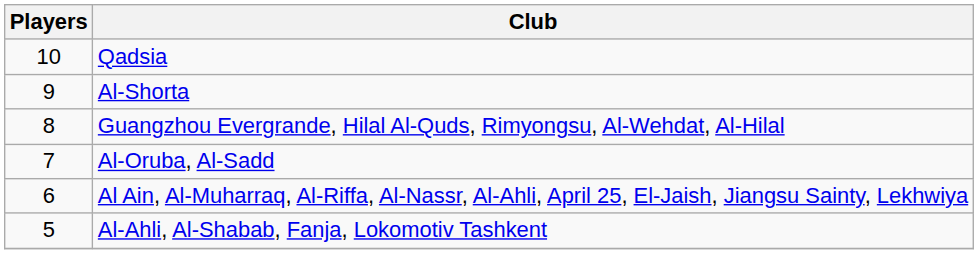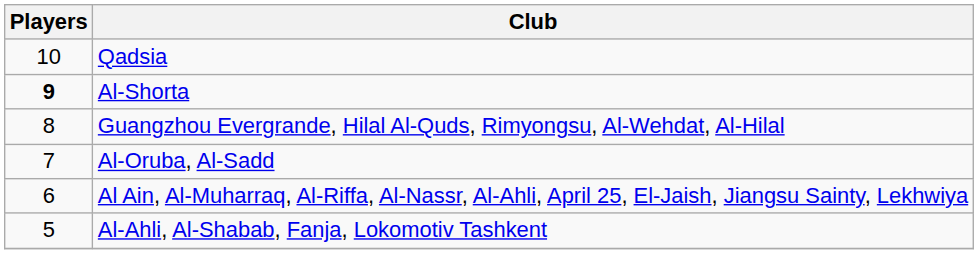(49, 91) normal -> (49, 91) bold
